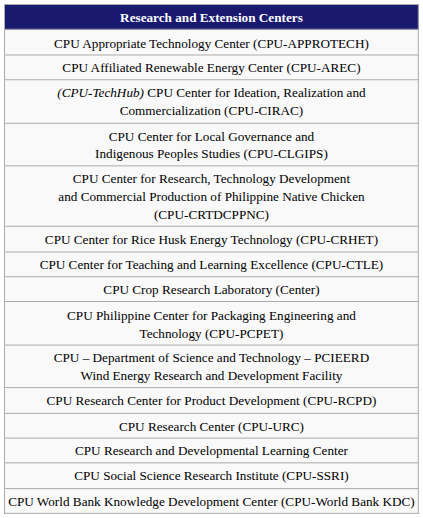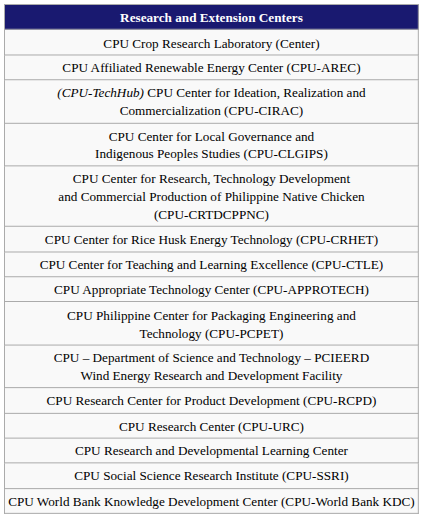(211, 43) CPU Appropriate Technology Center (CPU-APPROTECH) -> (211, 43) CPU Crop Research Laboratory (Center)
(211, 290) CPU Crop Research Laboratory (Center) -> (211, 290) CPU Appropriate Technology Center (CPU-APPROTECH)
